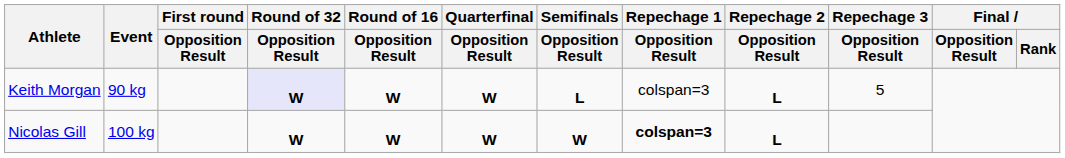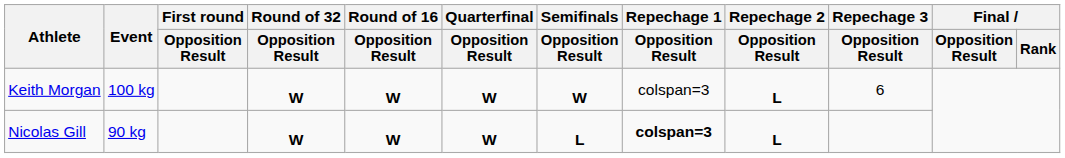(127, 90) 90 kg -> (131, 90) 100 kg
(296, 98) lavender background -> (296, 98) no background
(580, 98) L -> (580, 98) W
(880, 90) 5 -> (880, 90) 6
(131, 132) 100 kg -> (127, 132) 90 kg
(580, 140) W -> (580, 140) L
